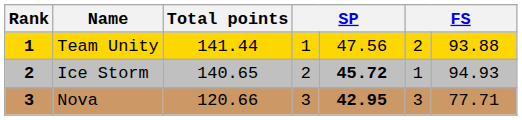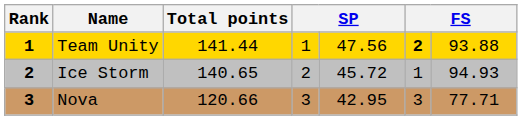(418, 46) normal -> (418, 46) bold
(362, 74) bold -> (362, 74) normal
(362, 101) bold -> (362, 101) normal
